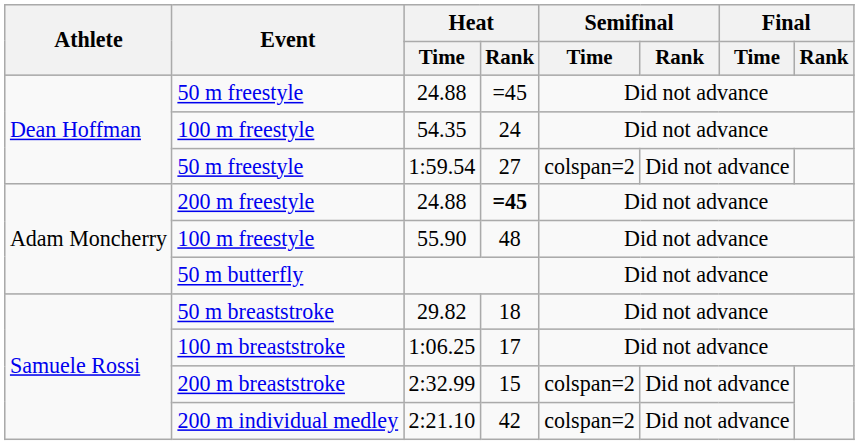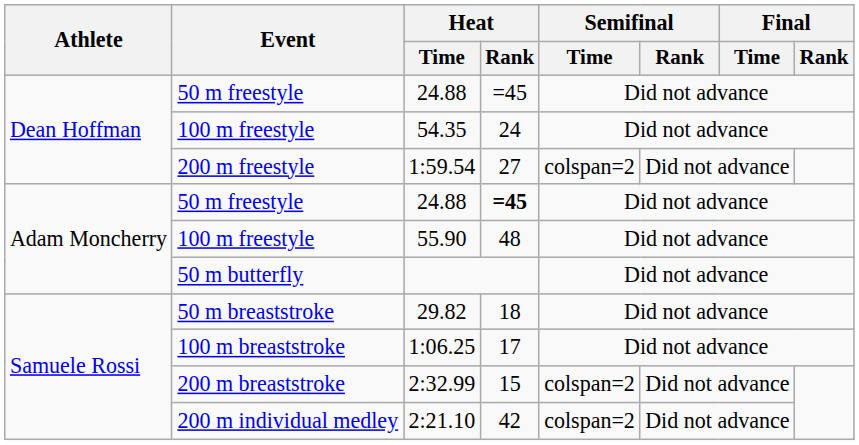(240, 166) 50 m freestyle -> (246, 166) 200 m freestyle
(246, 202) 200 m freestyle -> (240, 202) 50 m freestyle
